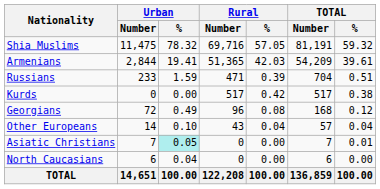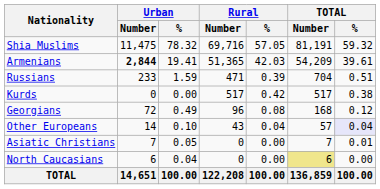(141, 61) normal -> (141, 61) bold
(361, 127) no background -> (361, 127) lavender background
(185, 143) paleturquoise background -> (185, 143) no background
(329, 159) no background -> (329, 159) khaki background
